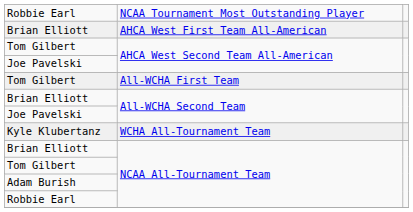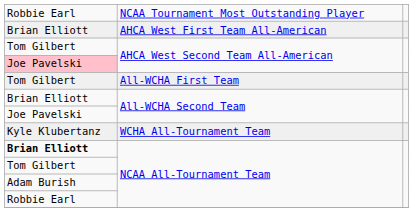(44, 64) no background -> (44, 64) pink background
(48, 148) normal -> (48, 148) bold
